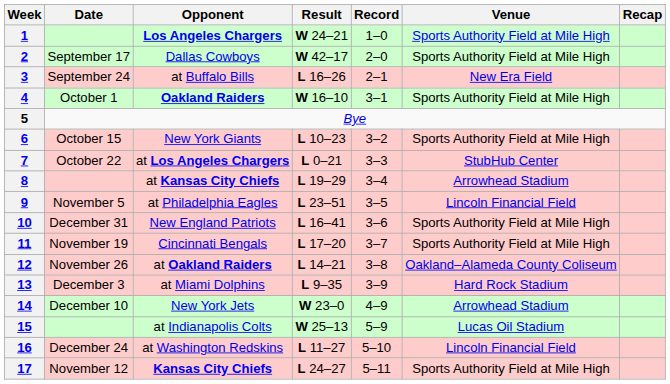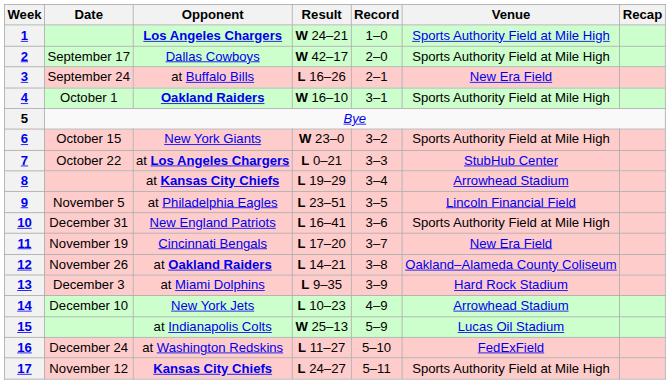(322, 139) L 10–23 -> (322, 139) W 23–0
(511, 243) Sports Authority Field at Mile High -> (511, 243) New Era Field
(322, 306) W 23–0 -> (322, 306) L 10–23
(511, 347) Lincoln Financial Field -> (511, 347) FedExField
